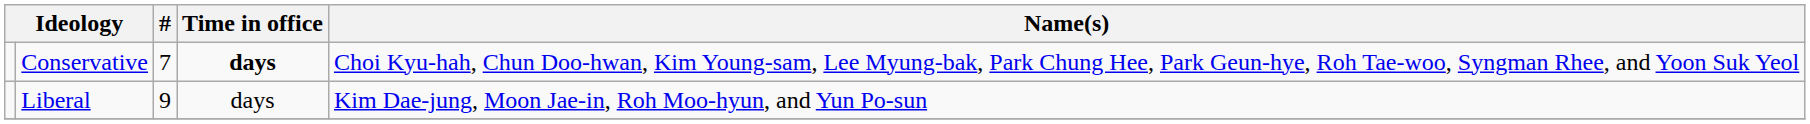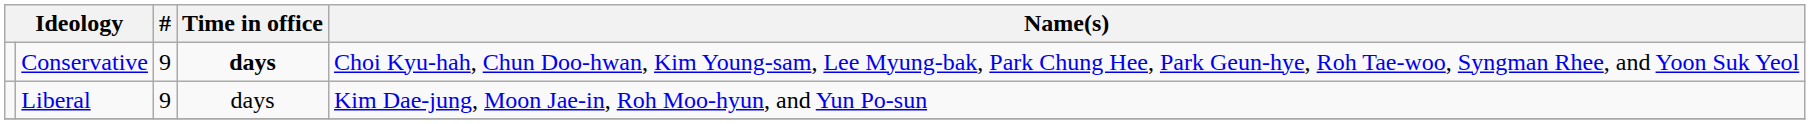(165, 61) 7 -> (165, 61) 9
